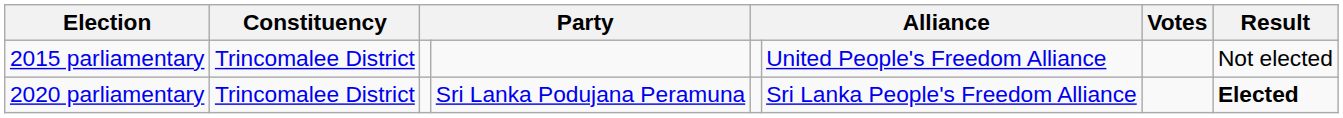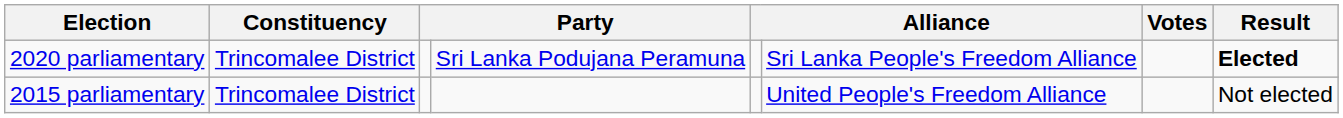rows swapped: (107, 58) <-> (107, 94)
